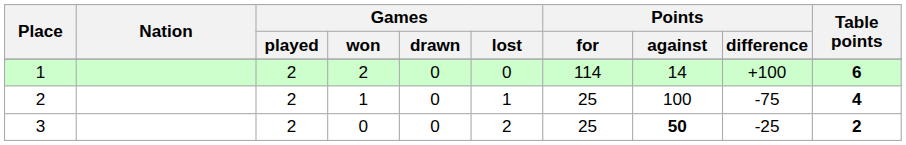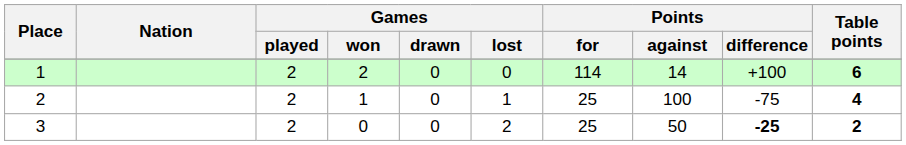(677, 126) bold -> (677, 126) normal
(767, 126) normal -> (767, 126) bold
